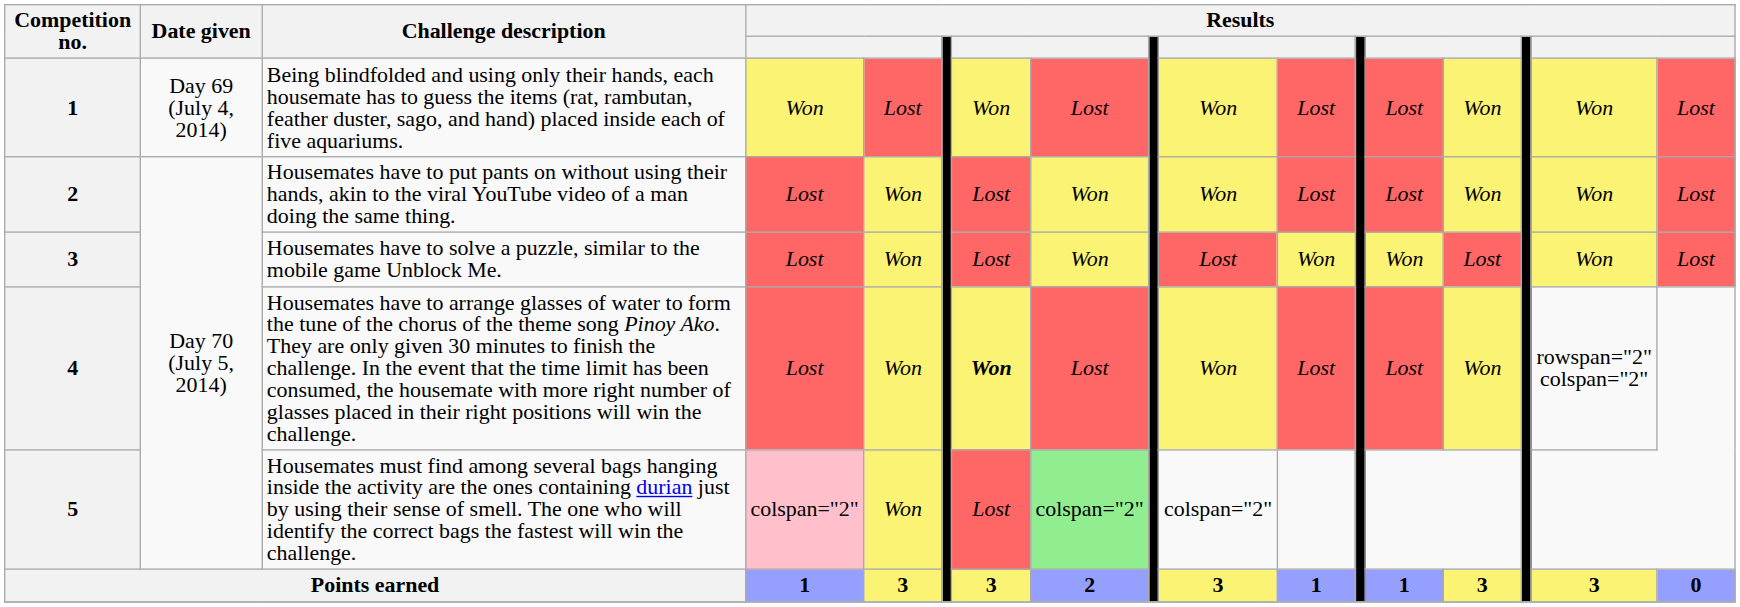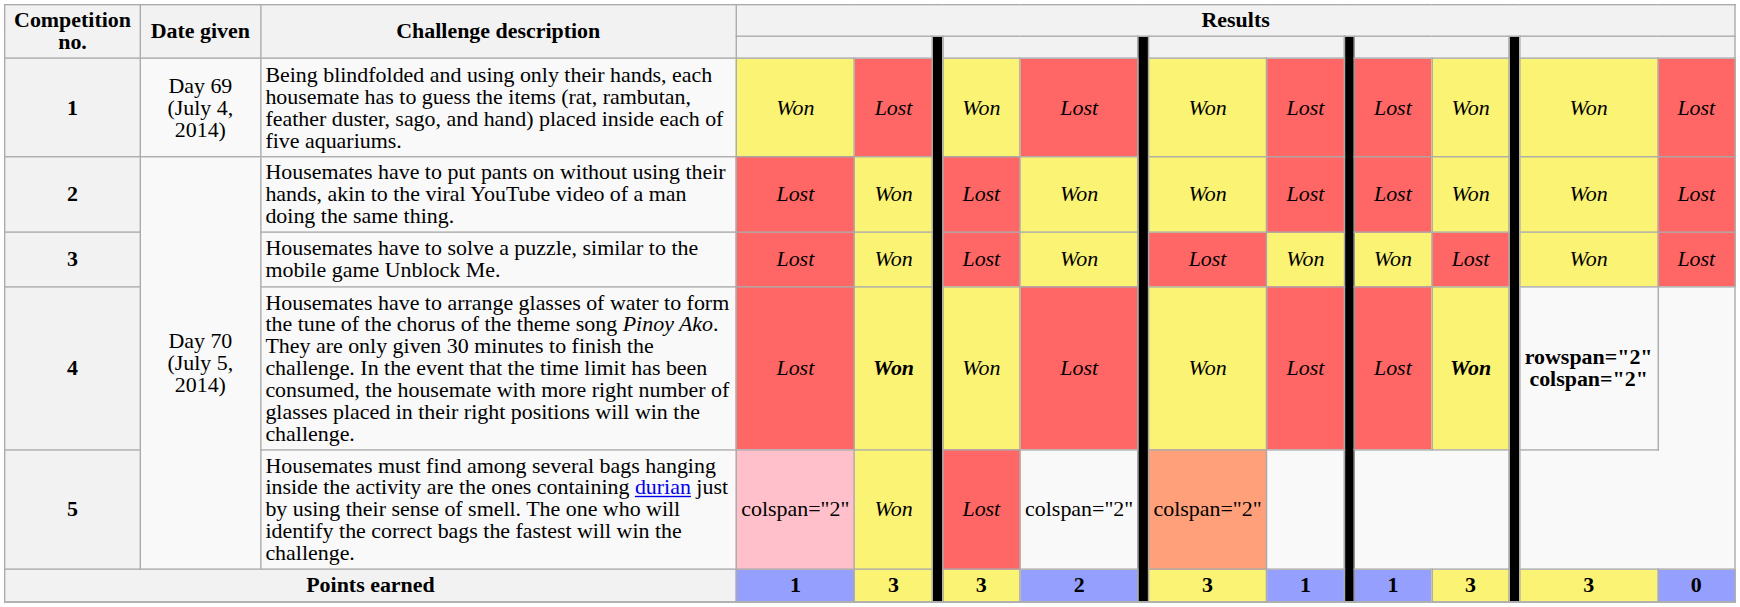(903, 367) normal -> (894, 367) bold
(991, 367) bold -> (981, 367) normal
(1482, 367) normal -> (1471, 367) bold
(1594, 367) normal -> (1589, 367) bold
(1090, 509) lightgreen background -> (1079, 509) no background
(1218, 509) no background -> (1208, 509) lightsalmon background
